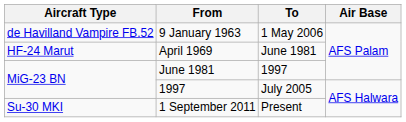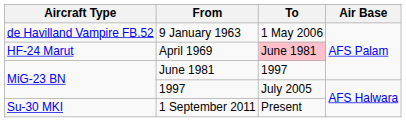(289, 51) no background -> (289, 51) pink background
